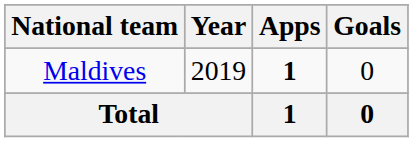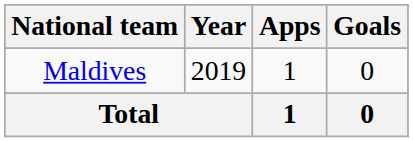(290, 70) bold -> (290, 70) normal
